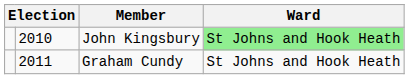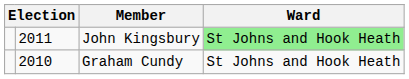(35, 39) 2010 -> (35, 39) 2011
(35, 62) 2011 -> (35, 62) 2010
